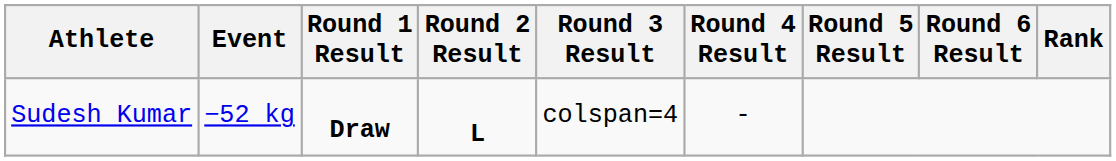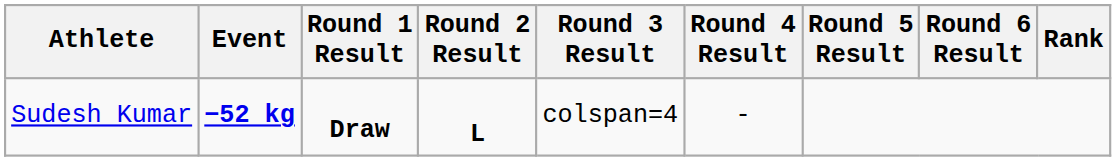(250, 116) normal -> (250, 116) bold
